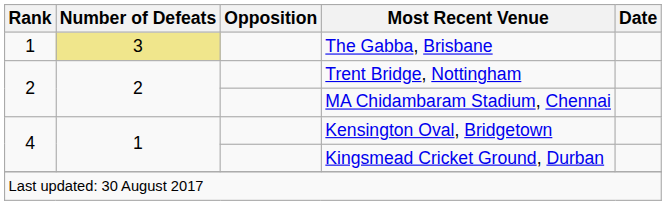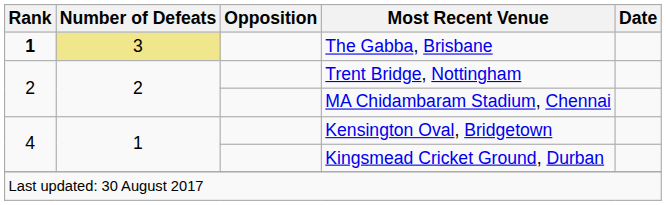(30, 46) normal -> (30, 46) bold
